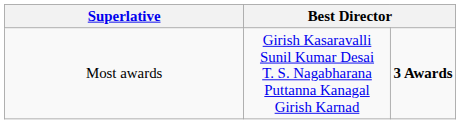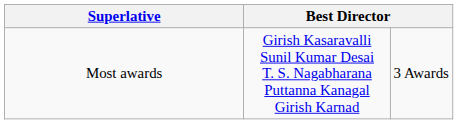(423, 73) bold -> (421, 73) normal
